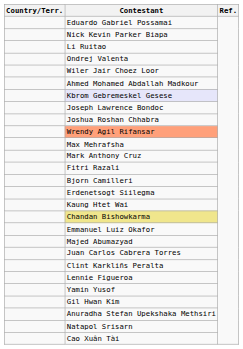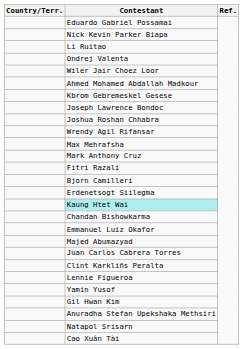(119, 95) lavender background -> (119, 95) no background
(111, 132) lightsalmon background -> (111, 132) no background
(97, 205) no background -> (97, 205) paleturquoise background
(108, 217) khaki background -> (108, 217) no background
